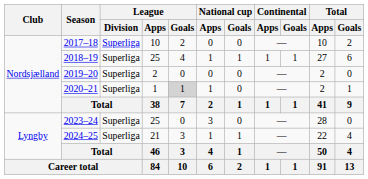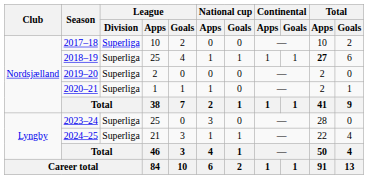(322, 58) normal -> (322, 58) bold
(182, 89) lightgrey background -> (182, 89) no background
